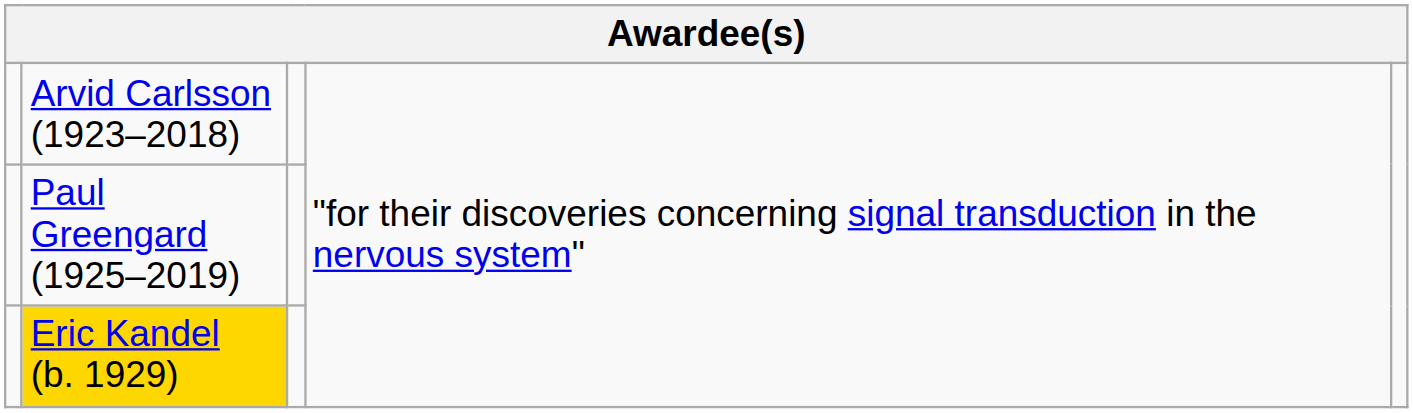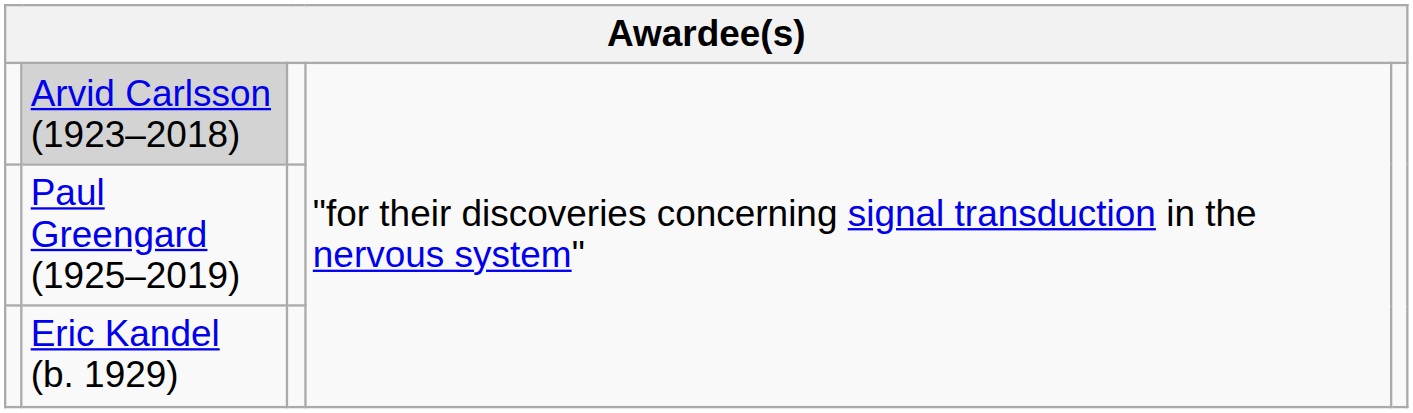(151, 113) no background -> (151, 113) lightgrey background
(125, 355) gold background -> (125, 355) no background
